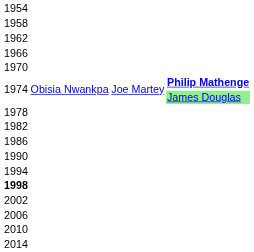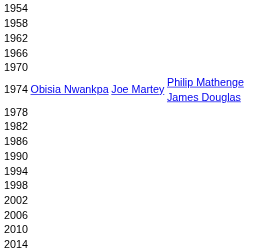(208, 82) bold -> (205, 82) normal
(204, 97) lightgreen background -> (204, 97) no background
(16, 186) bold -> (16, 186) normal
